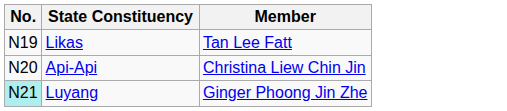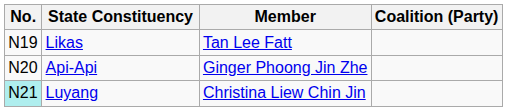+ column: (437, 17)
(284, 67) Christina Liew Chin Jin -> (285, 67) Ginger Phoong Jin Zhe
(285, 93) Ginger Phoong Jin Zhe -> (284, 93) Christina Liew Chin Jin
